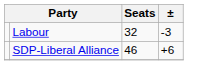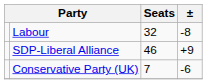(166, 32) -3 -> (186, 32) -8
(168, 50) +6 -> (187, 50) +9
+ row: (75, 69)
